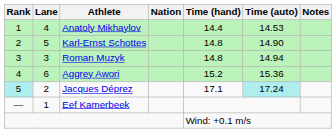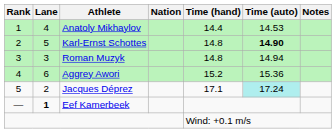(271, 43) normal -> (271, 43) bold
(18, 89) paleturquoise background -> (18, 89) no background
(46, 105) normal -> (46, 105) bold
